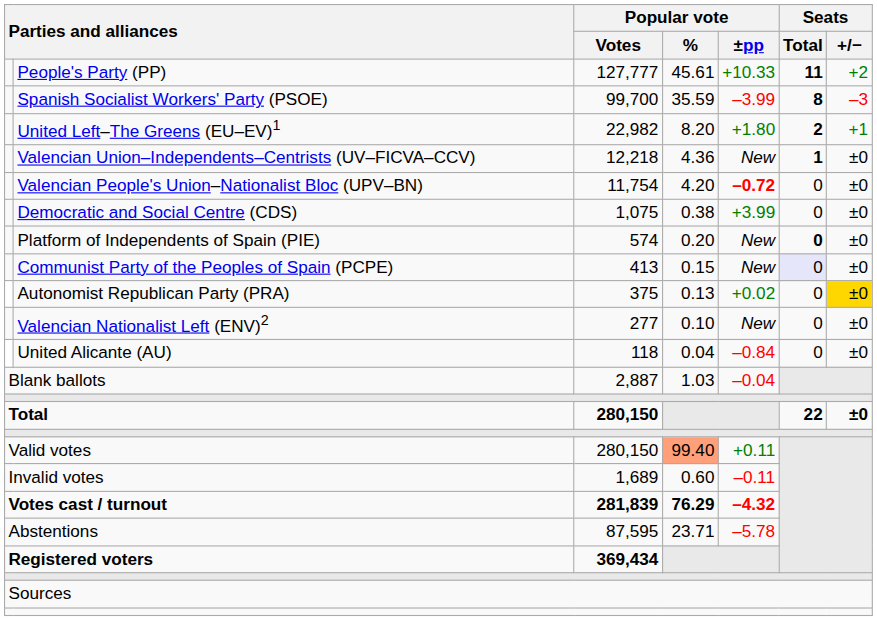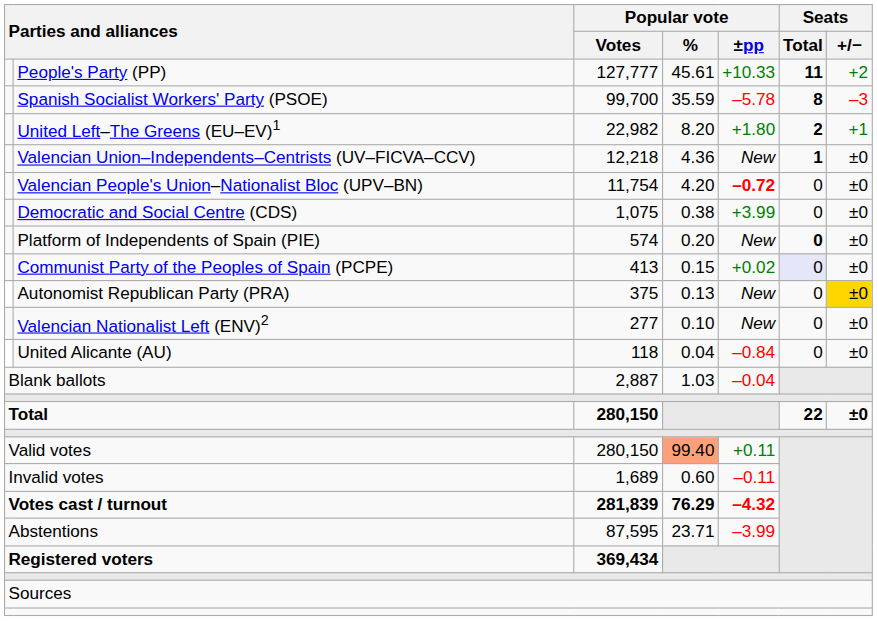(754, 99) –3.99 -> (754, 99) –5.78
(758, 267) New -> (753, 267) +0.02
(753, 294) +0.02 -> (758, 294) New
(754, 531) –5.78 -> (754, 531) –3.99
